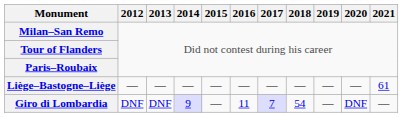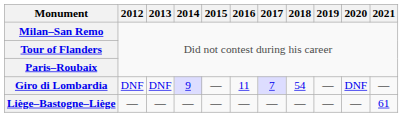rows swapped: (61, 85) <-> (61, 103)
